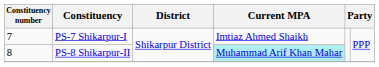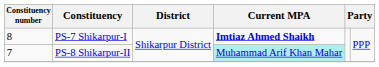(9, 36) 7 -> (9, 36) 8
(262, 36) normal -> (265, 36) bold
(9, 53) 8 -> (9, 53) 7
